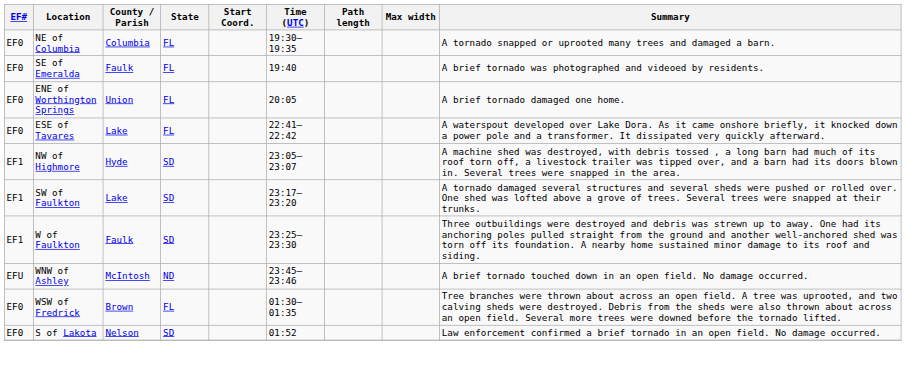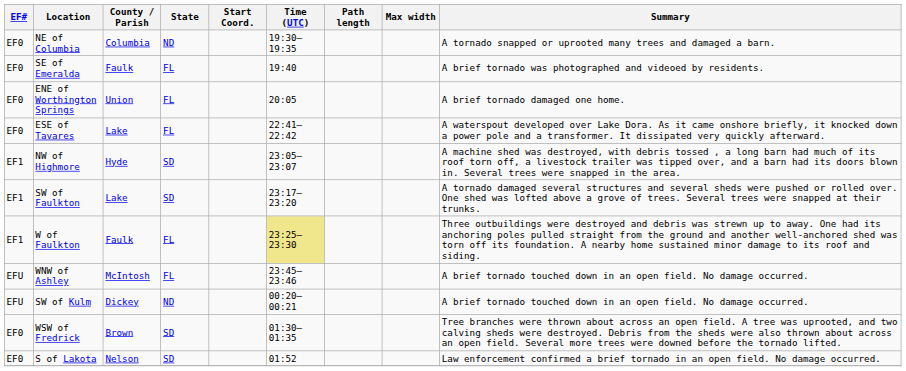(169, 43) FL -> (169, 43) ND
(169, 240) SD -> (169, 240) FL
(285, 240) no background -> (285, 240) khaki background
(169, 276) ND -> (169, 276) FL
+ row: (63, 302)
(169, 307) FL -> (169, 333) SD
